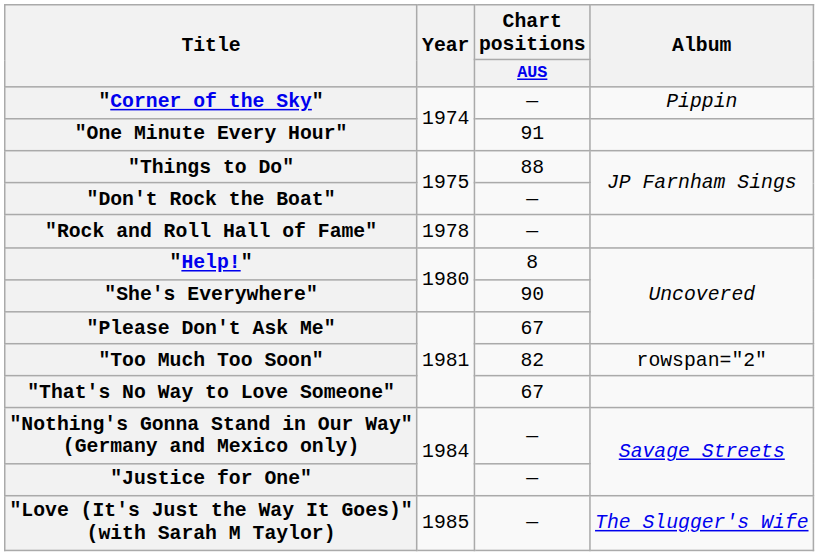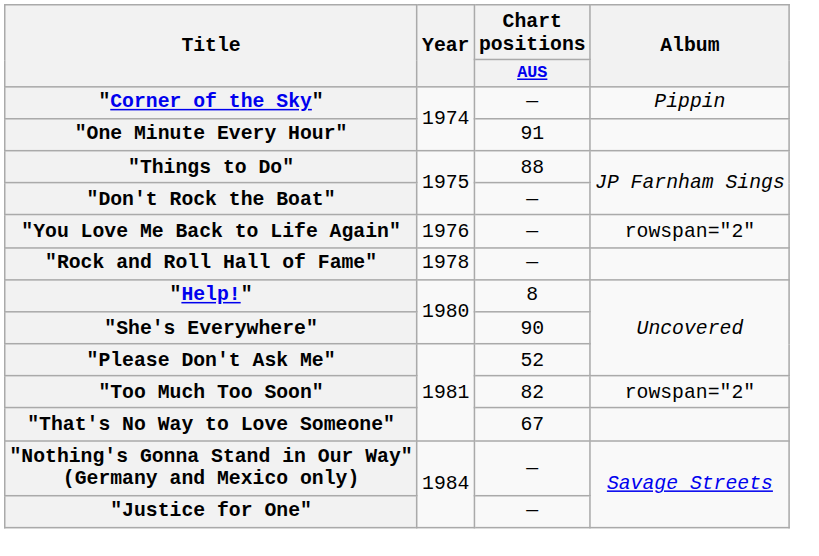+ row: (211, 231)
(532, 328) 67 -> (532, 360) 52
- row: (211, 523)
